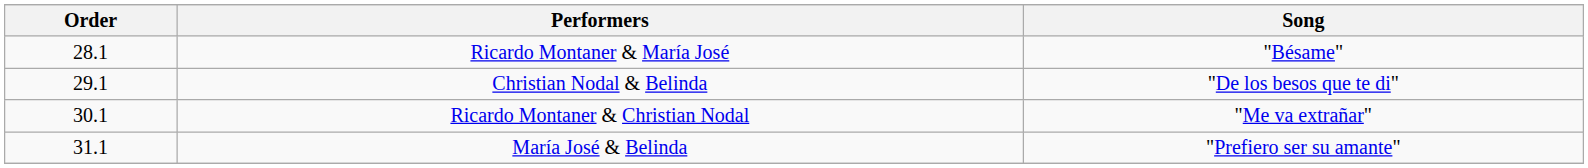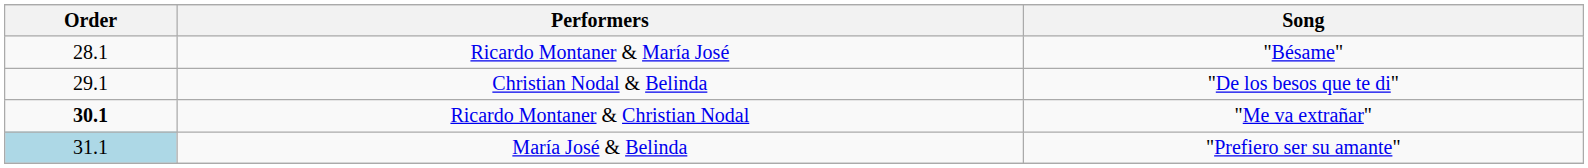(91, 115) normal -> (91, 115) bold
(91, 147) no background -> (91, 147) lightblue background
